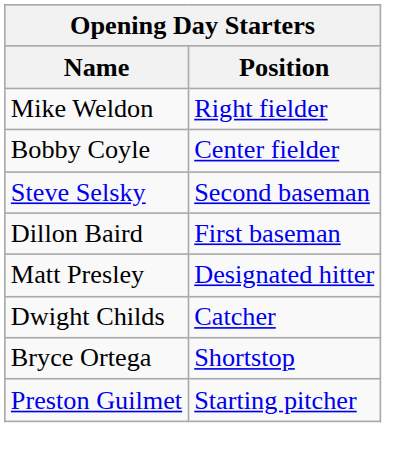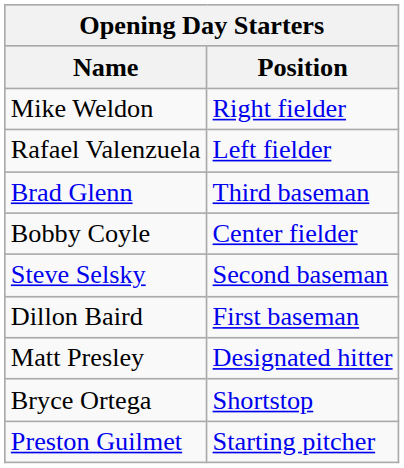+ row: (106, 150)
+ row: (72, 191)
- row: (88, 316)
